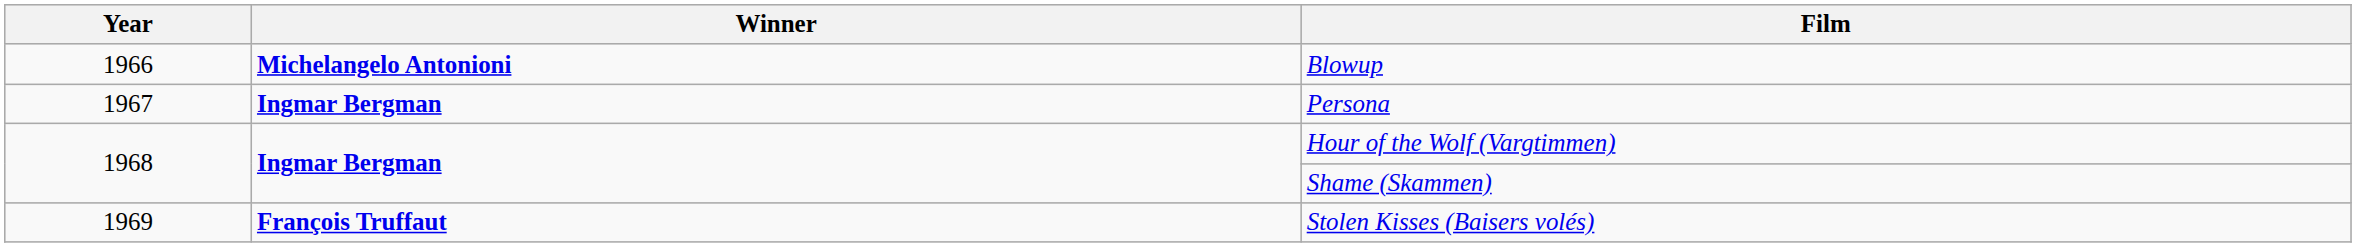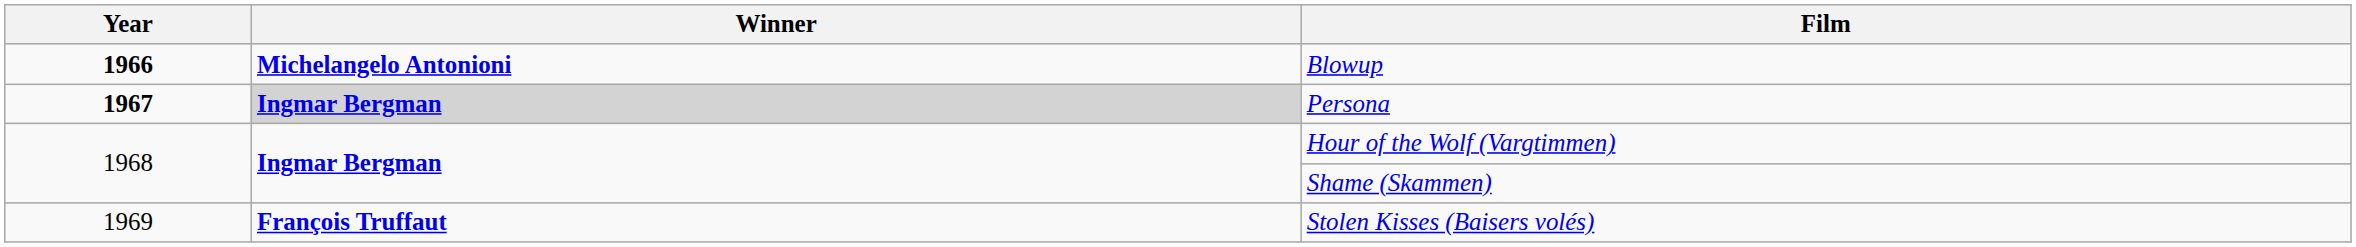(128, 63) normal -> (128, 63) bold
(128, 103) normal -> (128, 103) bold
(349, 103) no background -> (349, 103) lightgrey background
